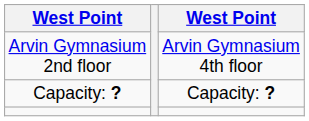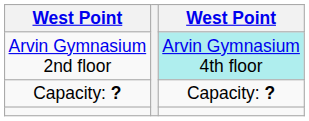(231, 55) no background -> (231, 55) paleturquoise background
